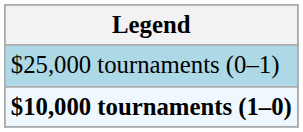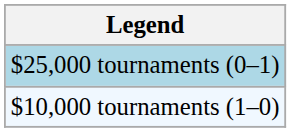(151, 106) bold -> (145, 106) normal
